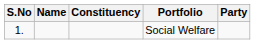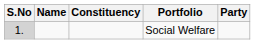(19, 30) no background -> (19, 30) lightgrey background
